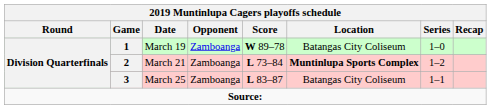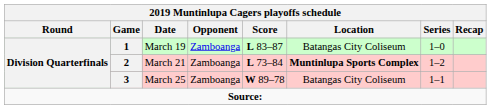(265, 46) W 89–78 -> (265, 46) L 83–87
(265, 79) L 83–87 -> (265, 79) W 89–78
